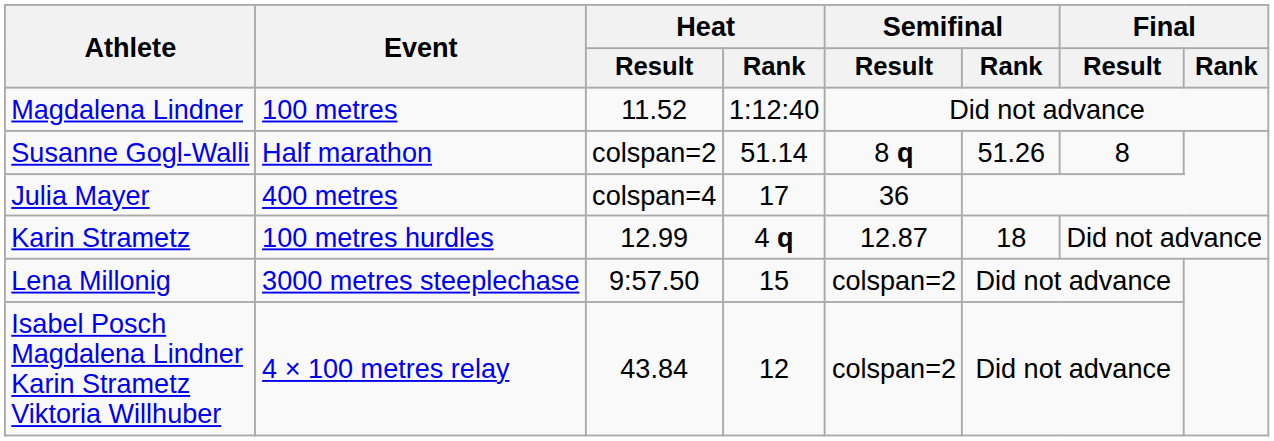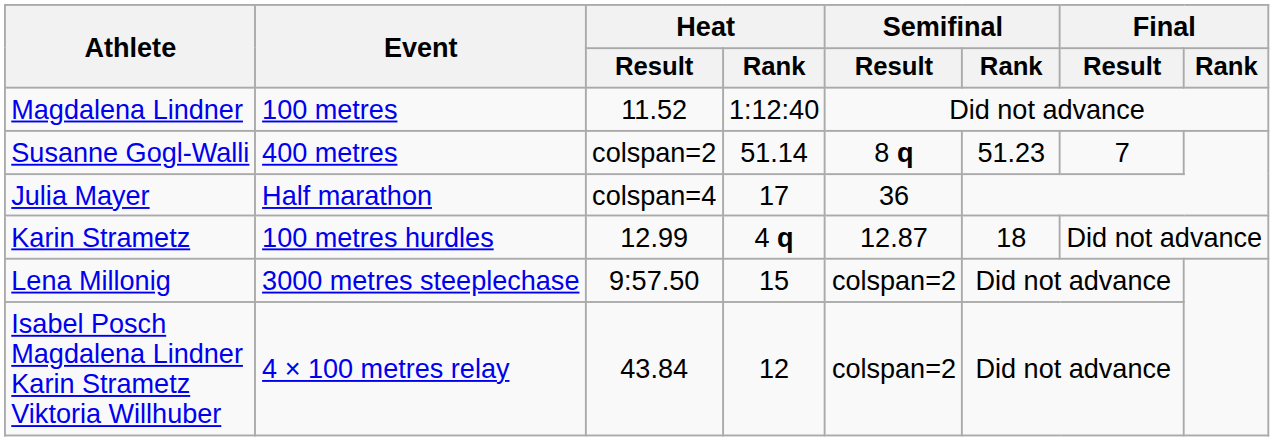(347, 153) Half marathon -> (330, 153) 400 metres
(1011, 153) 51.26 -> (1011, 153) 51.23
(1122, 153) 8 -> (1122, 153) 7
(330, 195) 400 metres -> (347, 195) Half marathon
